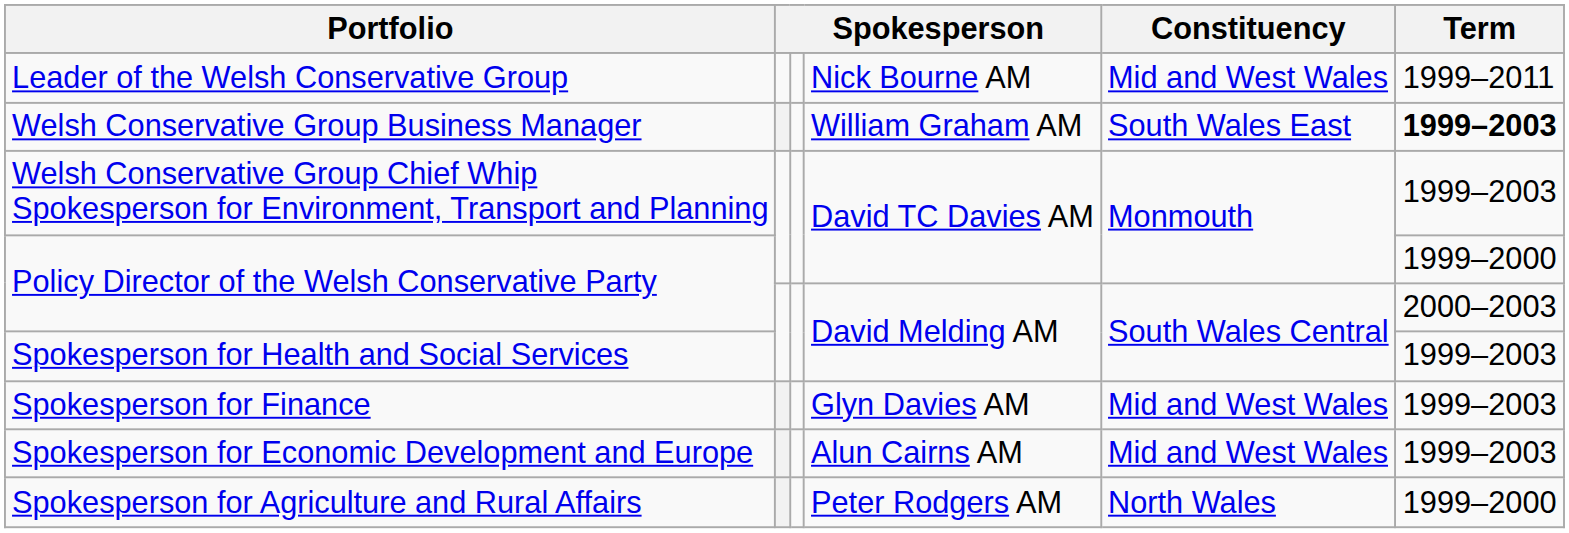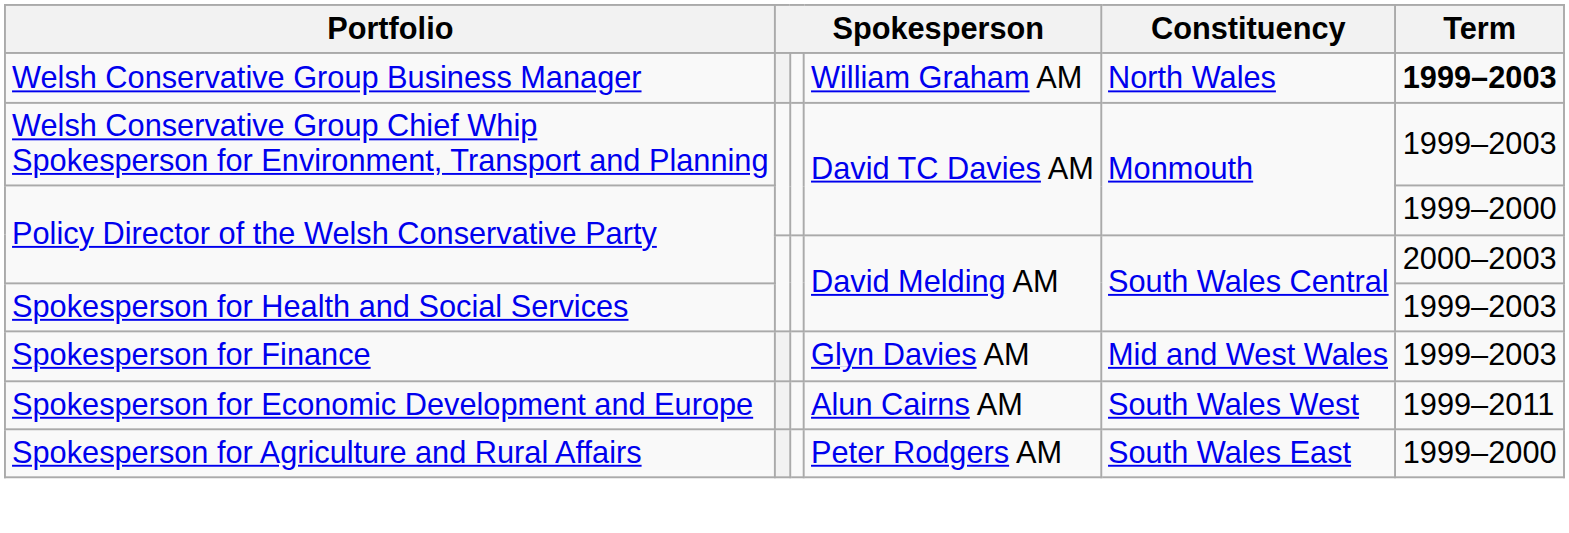- row: (290, 77)
(1230, 126) South Wales East -> (1192, 77) North Wales
(1248, 453) Mid and West Wales -> (1234, 404) South Wales West
(1480, 453) 1999–2003 -> (1479, 404) 1999–2011
(1192, 501) North Wales -> (1230, 453) South Wales East
